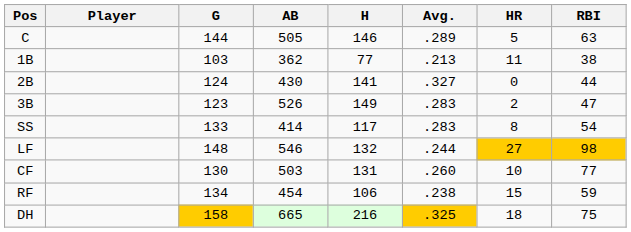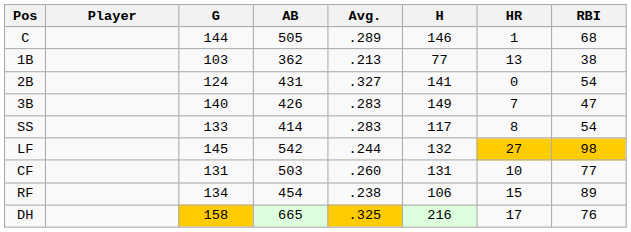columns swapped: (365, 16) <-> (439, 16)
(514, 38) 5 -> (514, 38) 1
(589, 38) 63 -> (589, 38) 68
(514, 60) 11 -> (514, 60) 13
(290, 82) 430 -> (290, 82) 431
(589, 82) 44 -> (589, 82) 54
(216, 105) 123 -> (216, 105) 140
(290, 105) 526 -> (290, 105) 426
(514, 105) 2 -> (514, 105) 7
(216, 149) 148 -> (216, 149) 145
(290, 149) 546 -> (290, 149) 542
(216, 171) 130 -> (216, 171) 131
(589, 194) 59 -> (589, 194) 89
(514, 216) 18 -> (514, 216) 17
(589, 216) 75 -> (589, 216) 76
